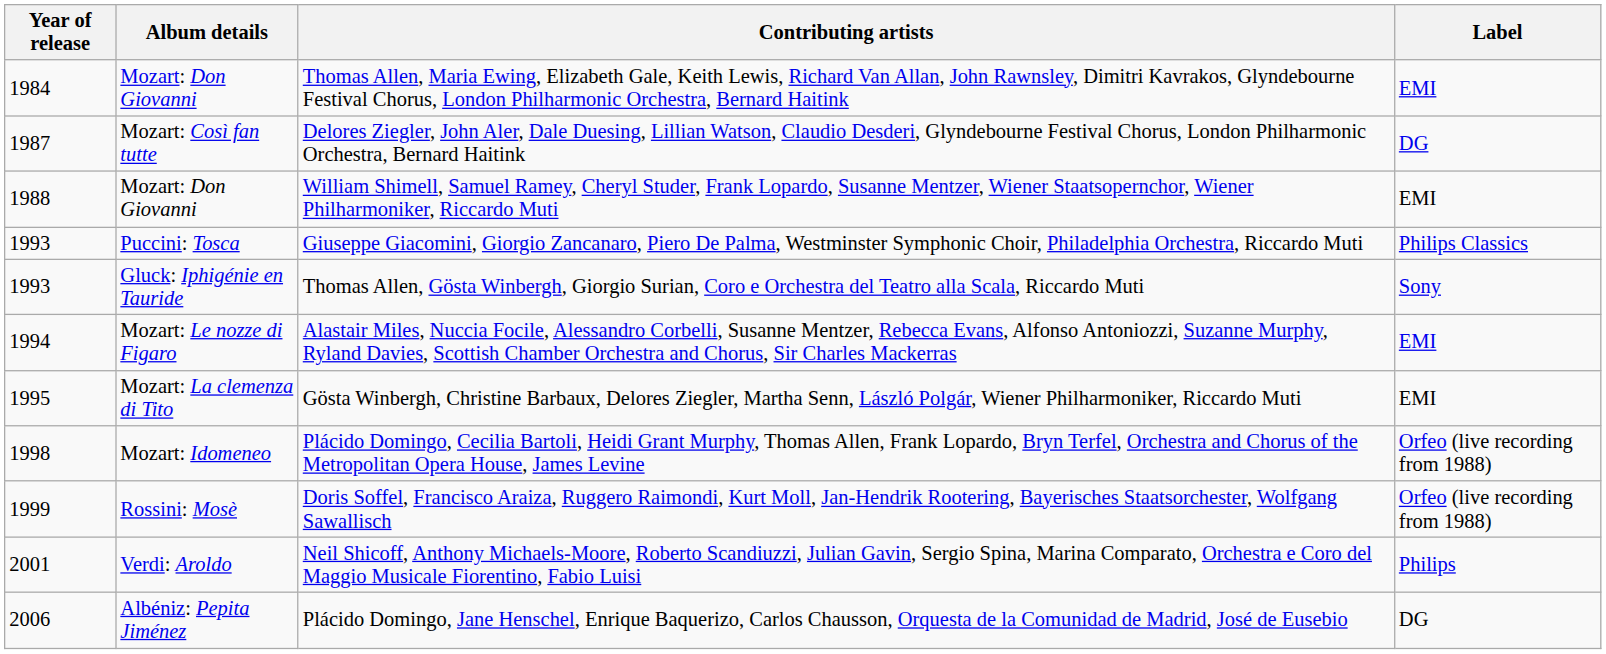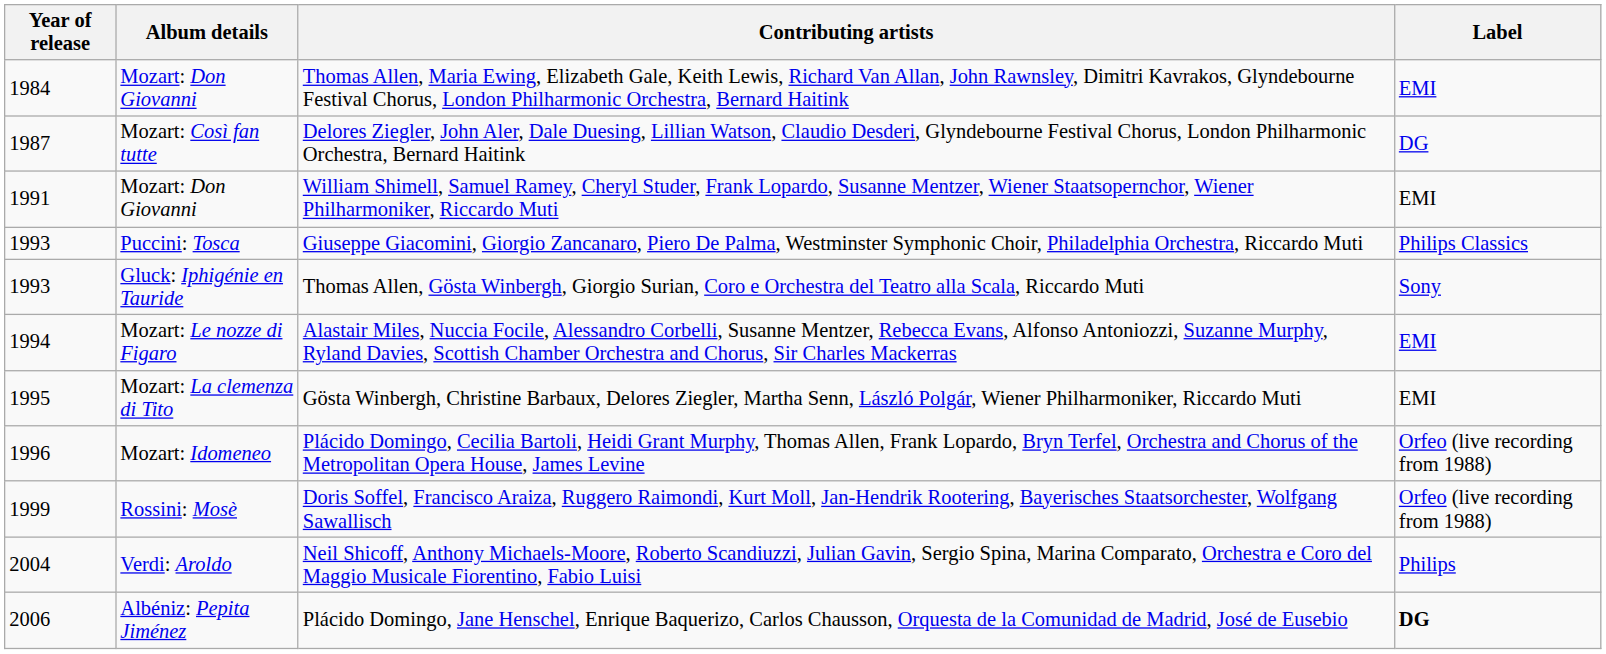(30, 198) 1988 -> (30, 198) 1991
(30, 453) 1998 -> (30, 453) 1996
(30, 564) 2001 -> (30, 564) 2004
(1414, 619) normal -> (1414, 619) bold
